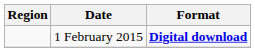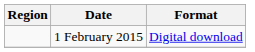(198, 36) bold -> (196, 36) normal
